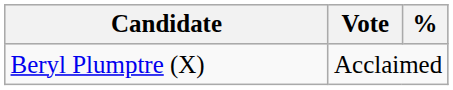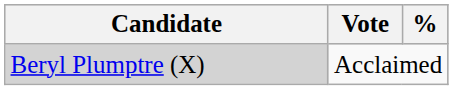(108, 63) no background -> (108, 63) lightgrey background
